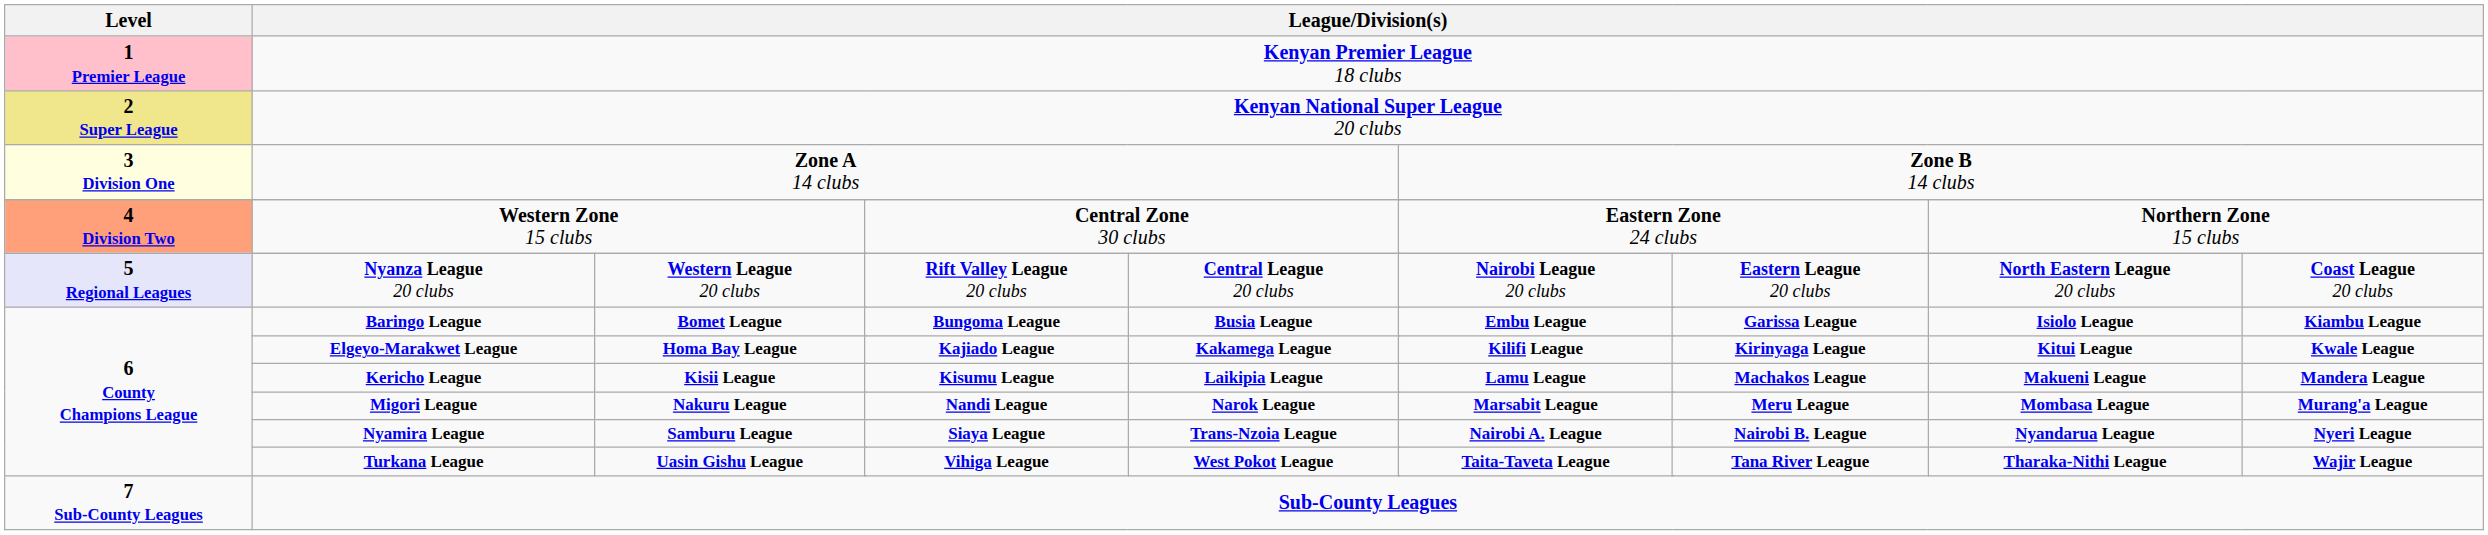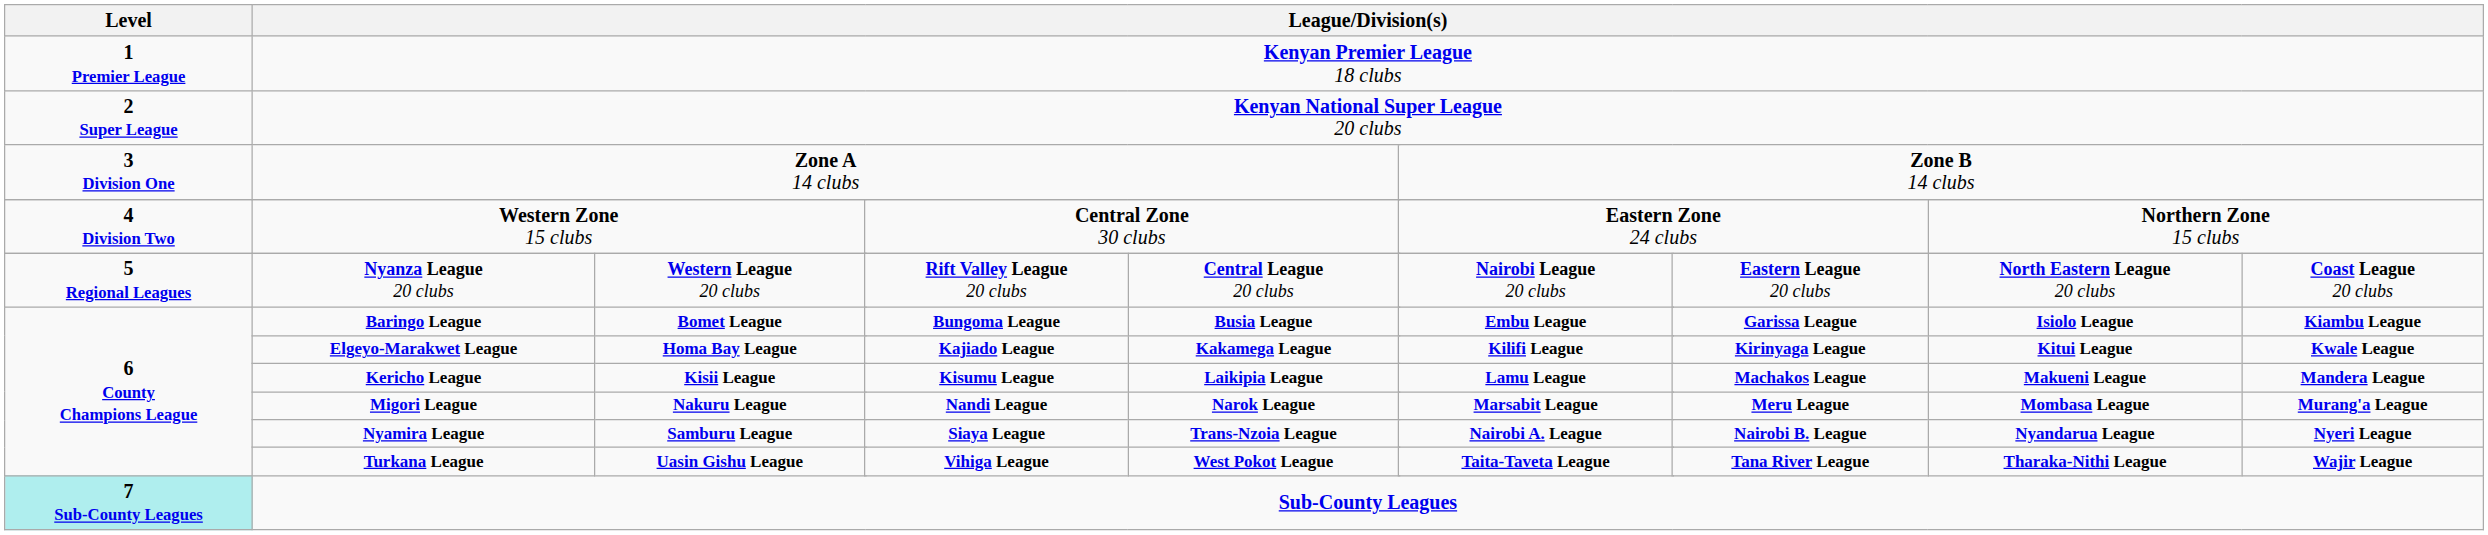(129, 63) pink background -> (129, 63) no background
(129, 117) khaki background -> (129, 117) no background
(129, 171) lightyellow background -> (129, 171) no background
(129, 225) lightsalmon background -> (129, 225) no background
(129, 280) lavender background -> (129, 280) no background
(129, 502) no background -> (129, 502) paleturquoise background
